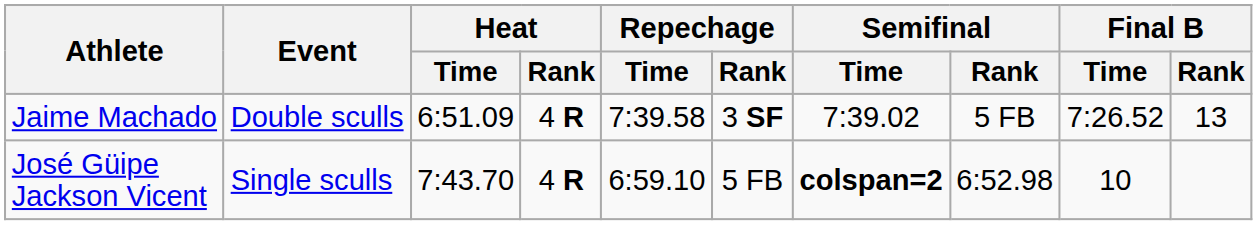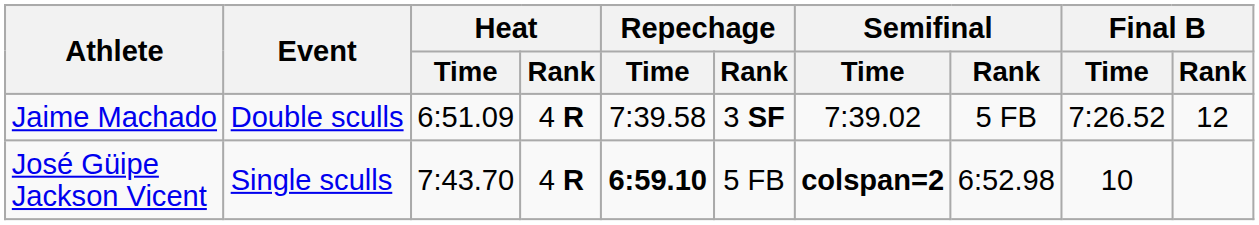(1211, 118) 13 -> (1213, 118) 12
(657, 180) normal -> (658, 180) bold
